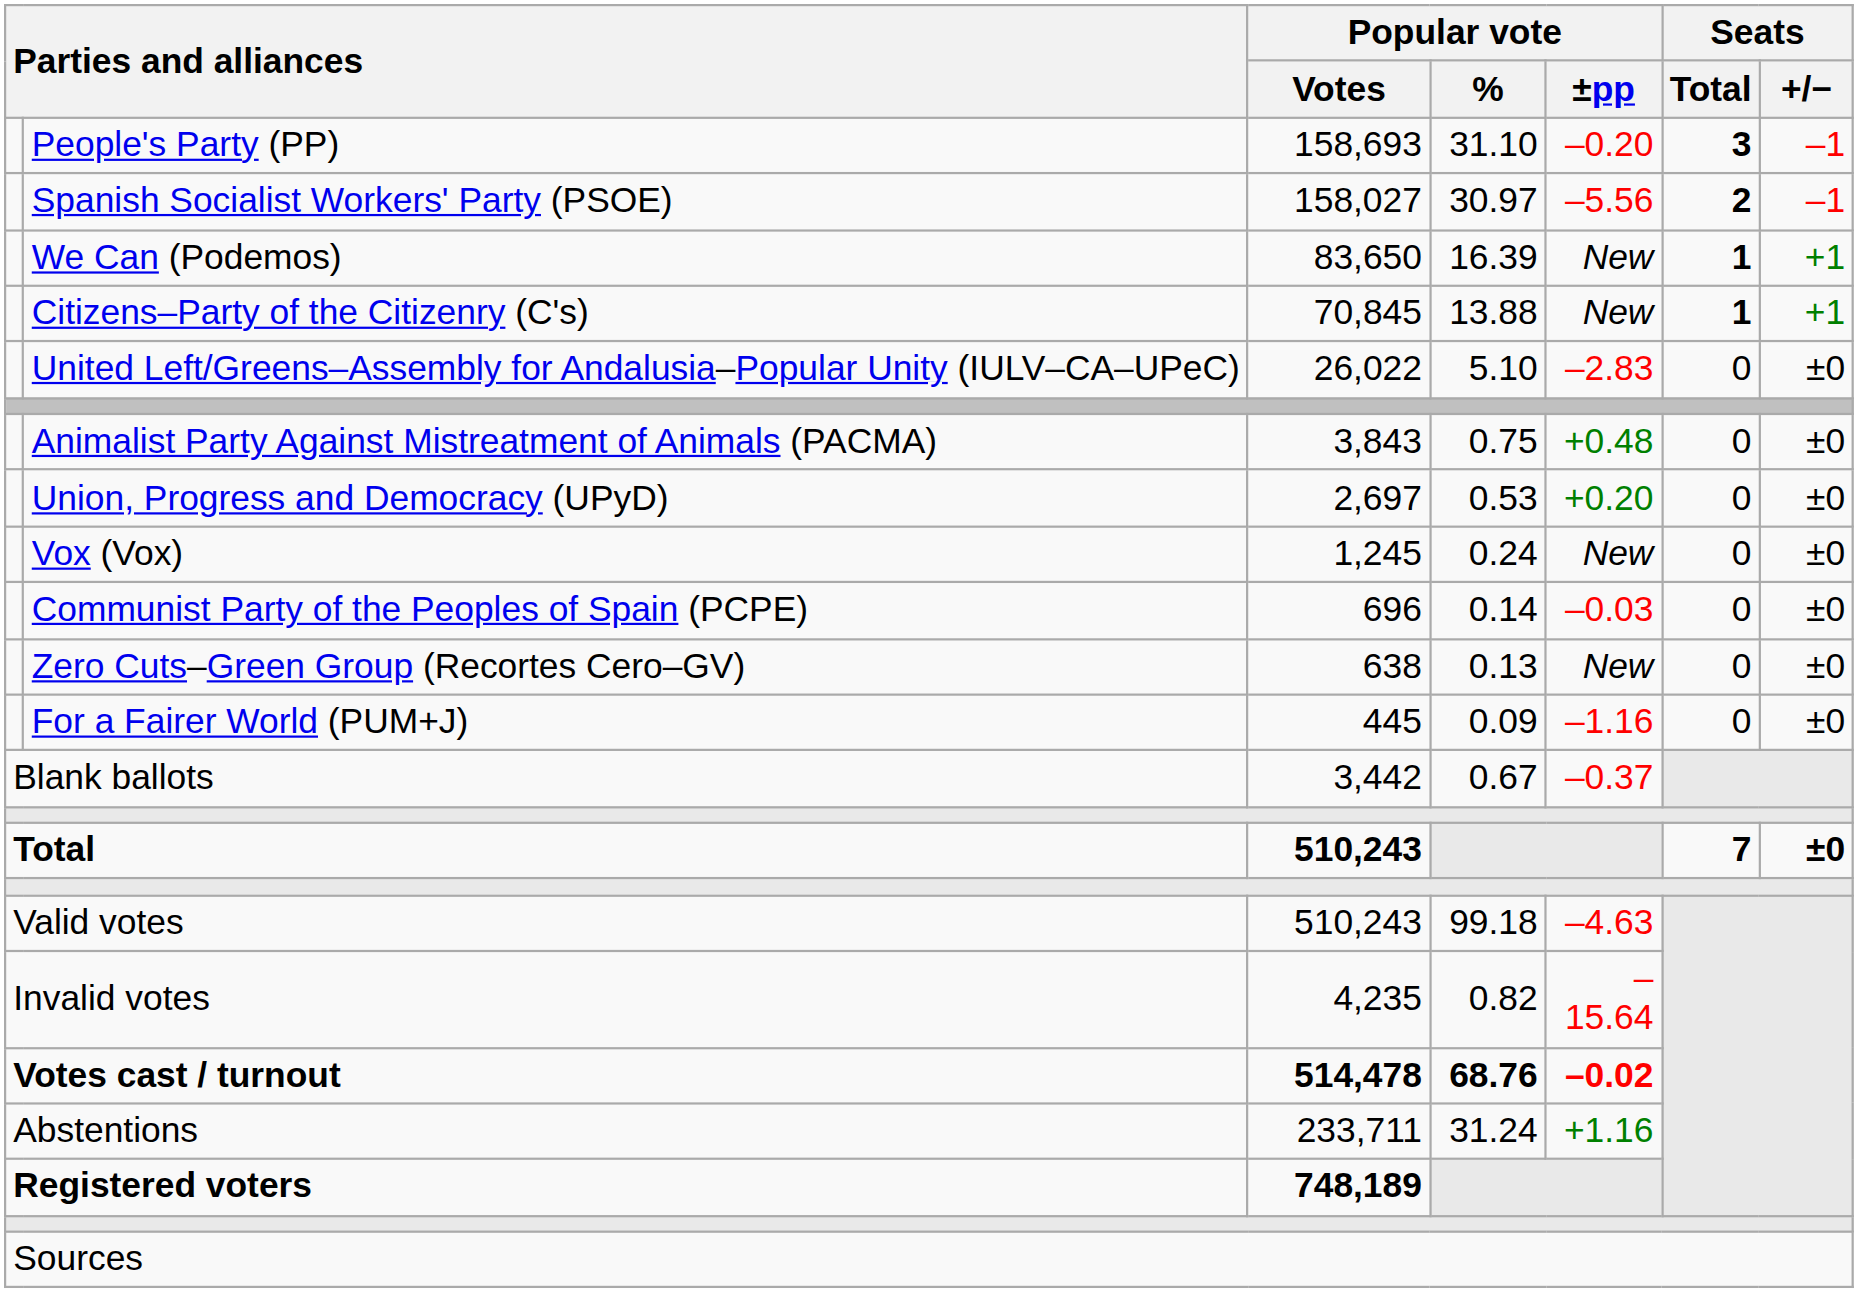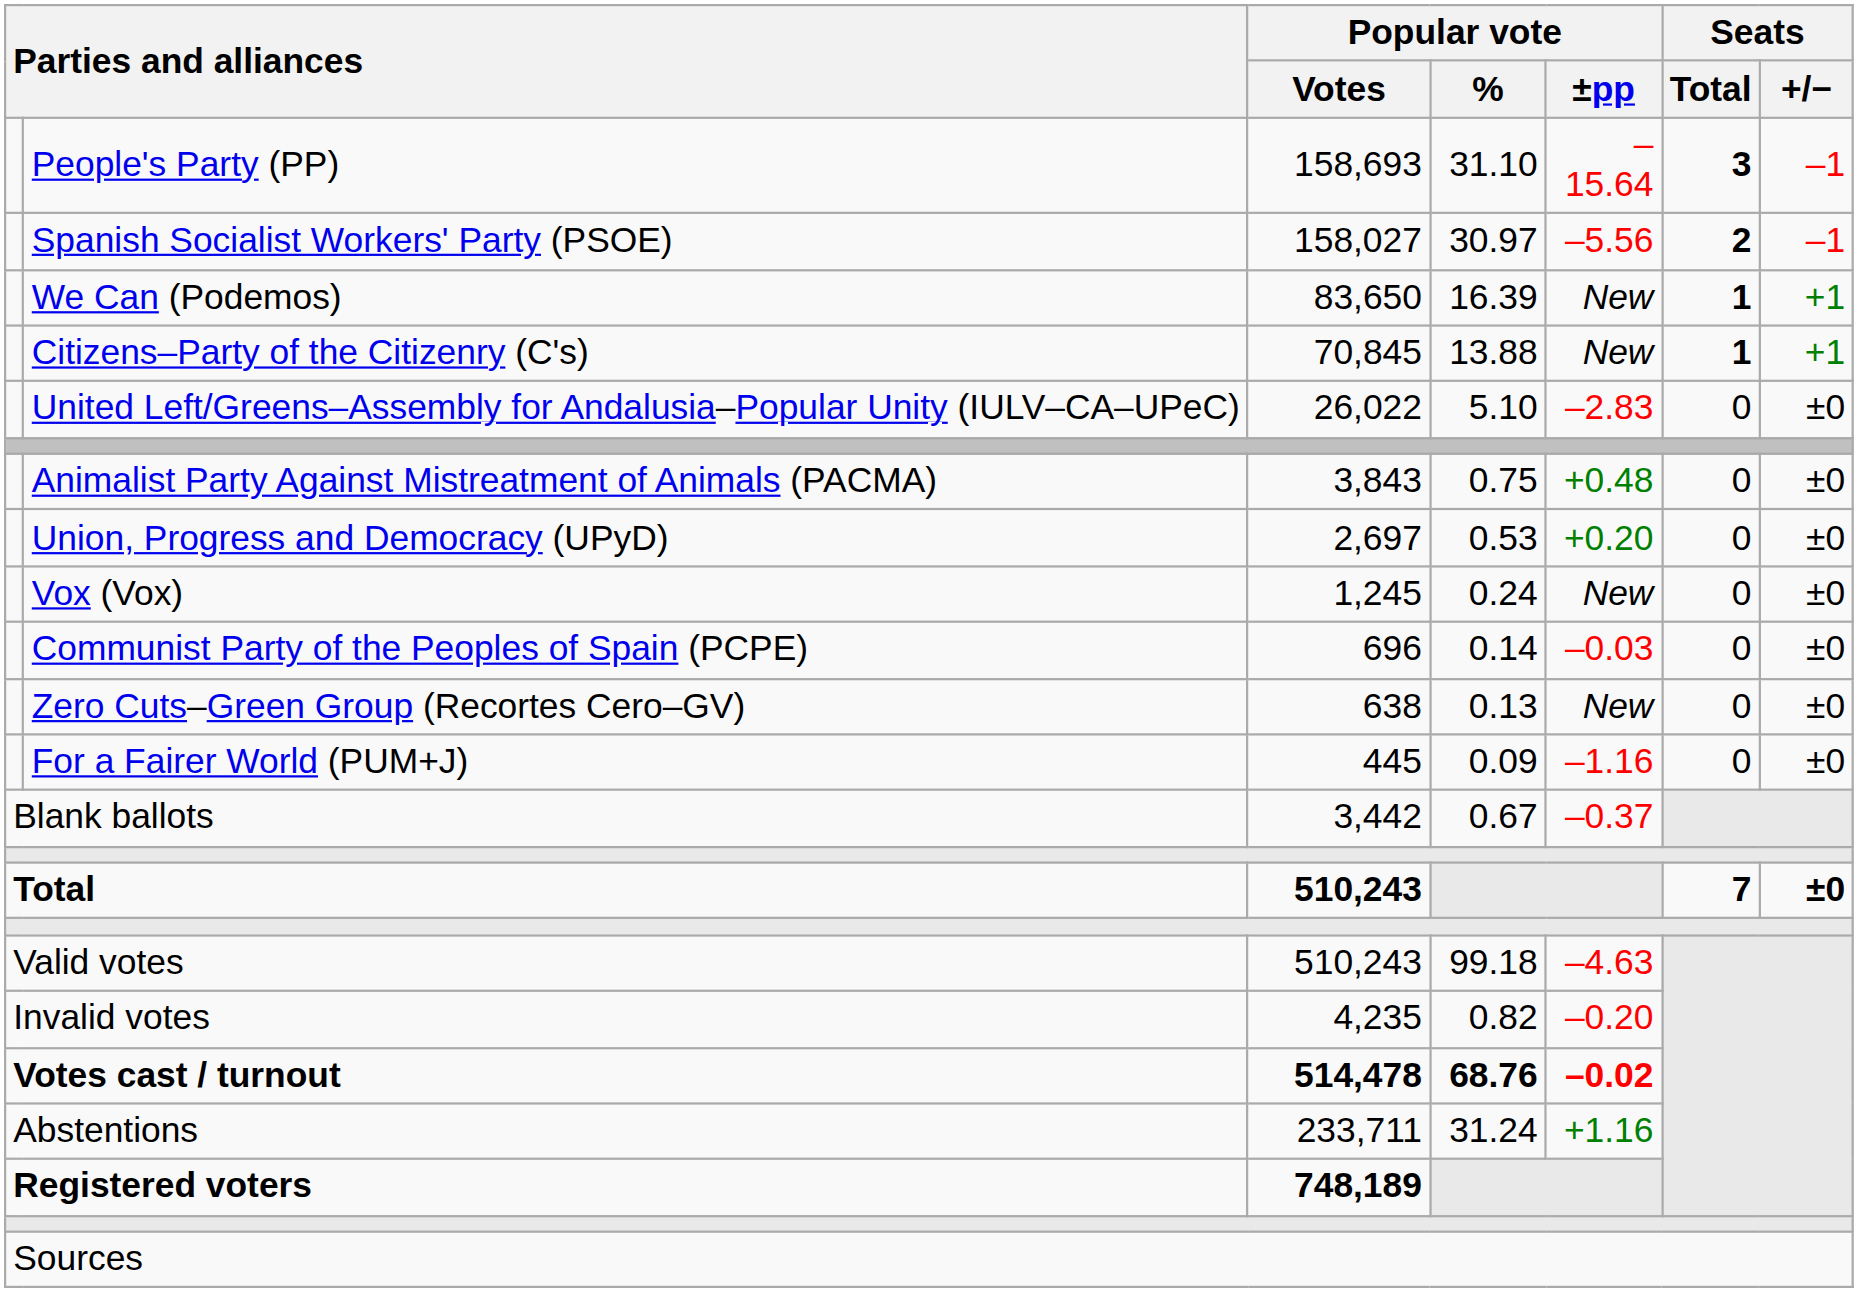(1609, 144) –0.20 -> (1609, 164) –15.64
(1609, 998) –15.64 -> (1609, 1018) –0.20
